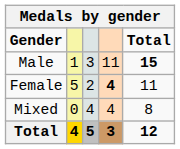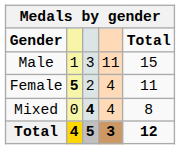(149, 63) bold -> (149, 63) normal
(74, 86) normal -> (74, 86) bold
(111, 86) bold -> (111, 86) normal
(90, 110) normal -> (90, 110) bold
